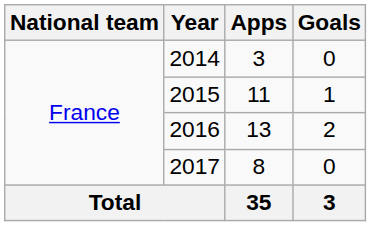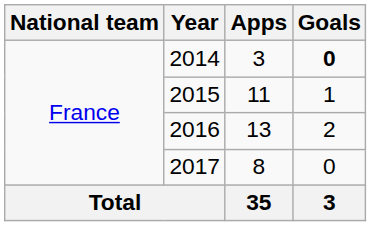(329, 58) normal -> (329, 58) bold
